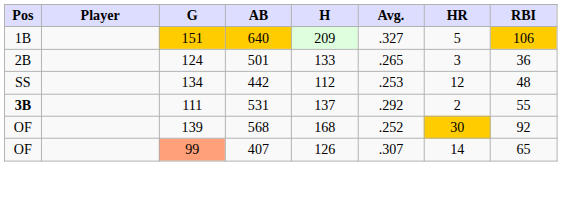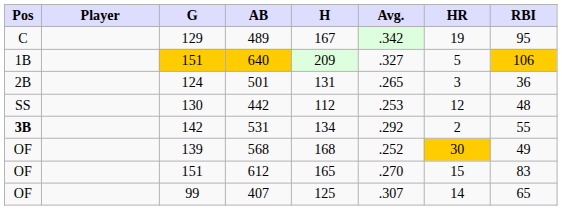+ row: (258, 37)
(325, 60) 133 -> (325, 82) 131
(192, 82) 134 -> (192, 104) 130
(192, 104) 111 -> (192, 127) 142
(325, 104) 137 -> (325, 127) 134
(523, 127) 92 -> (523, 149) 49
+ row: (258, 171)
(192, 149) lightsalmon background -> (192, 194) no background
(325, 149) 126 -> (325, 194) 125
